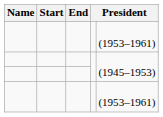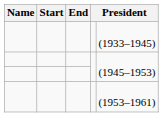(127, 43) (1953–1961) -> (127, 43) (1933–1945)
